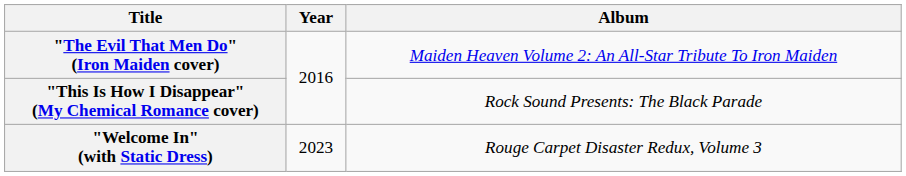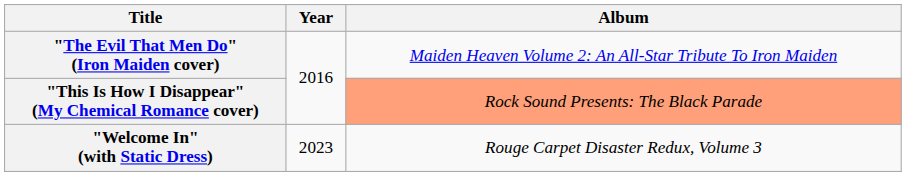(623, 101) no background -> (623, 101) lightsalmon background
